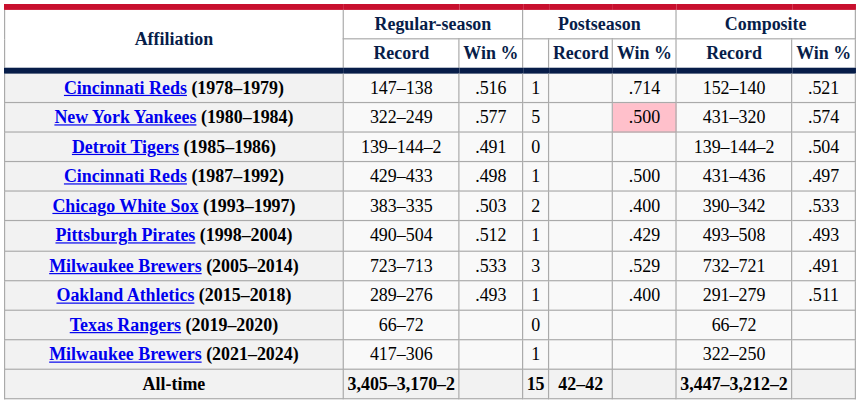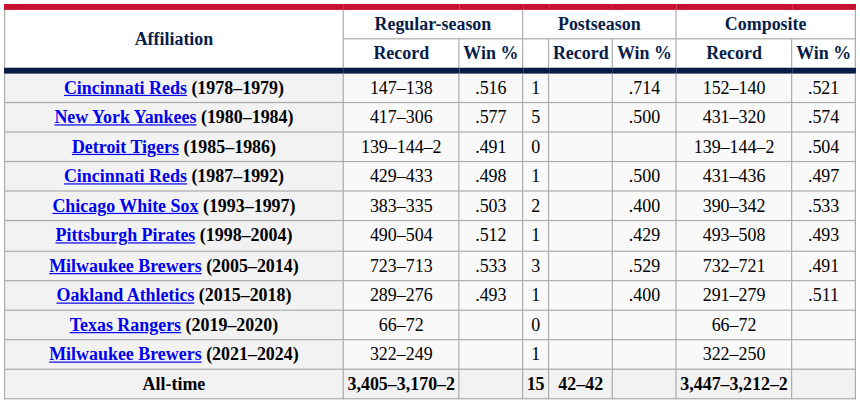(401, 117) 322–249 -> (401, 117) 417–306
(644, 117) pink background -> (644, 117) no background
(401, 354) 417–306 -> (401, 354) 322–249
